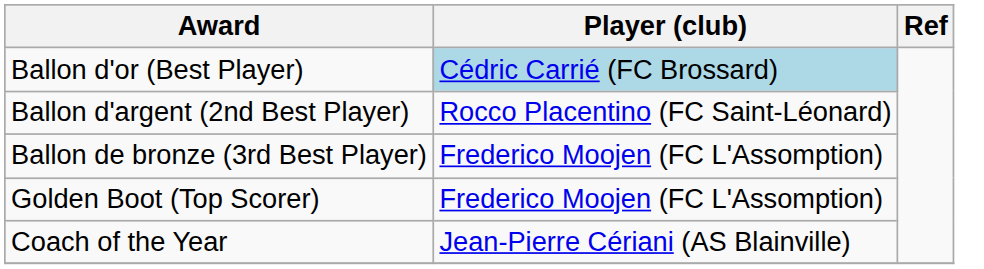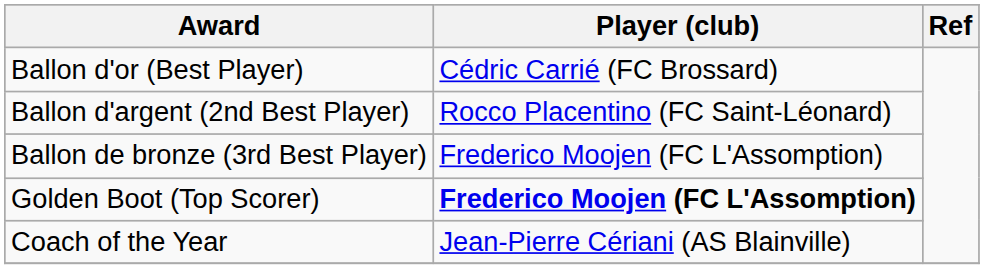(609, 69) lightblue background -> (609, 69) no background
(661, 198) normal -> (678, 198) bold
